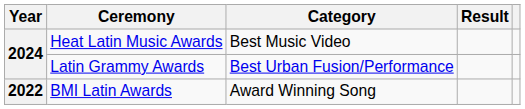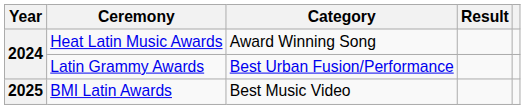(290, 41) Best Music Video -> (303, 41) Award Winning Song
(26, 91) 2022 -> (26, 91) 2025
(303, 91) Award Winning Song -> (290, 91) Best Music Video
